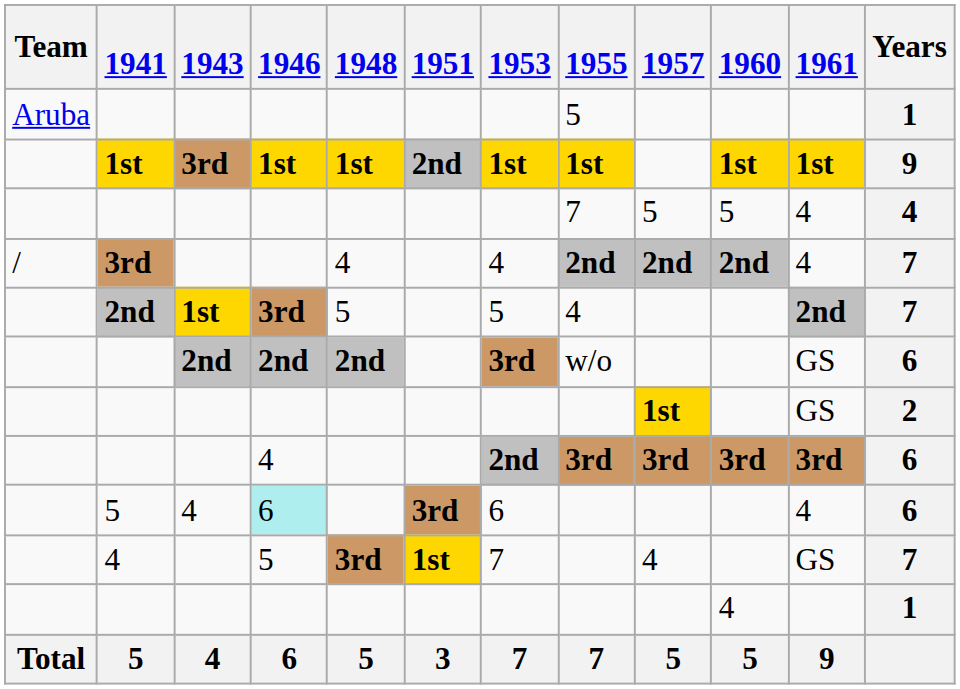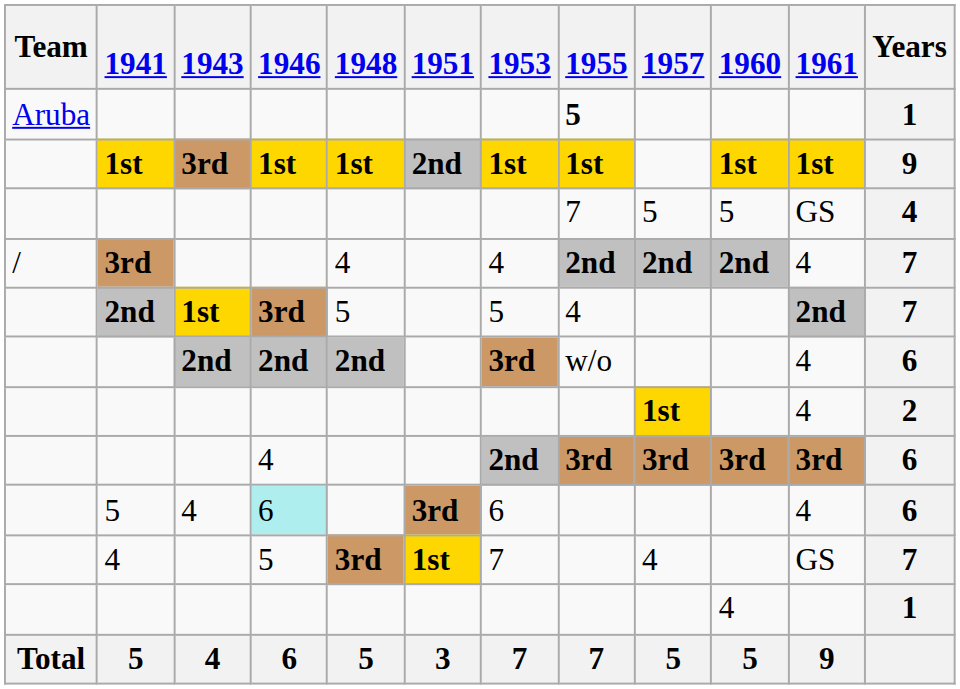(573, 113) normal -> (573, 113) bold
(803, 212) 4 -> (815, 212) GS
(815, 361) GS -> (803, 361) 4
(815, 410) GS -> (803, 410) 4
